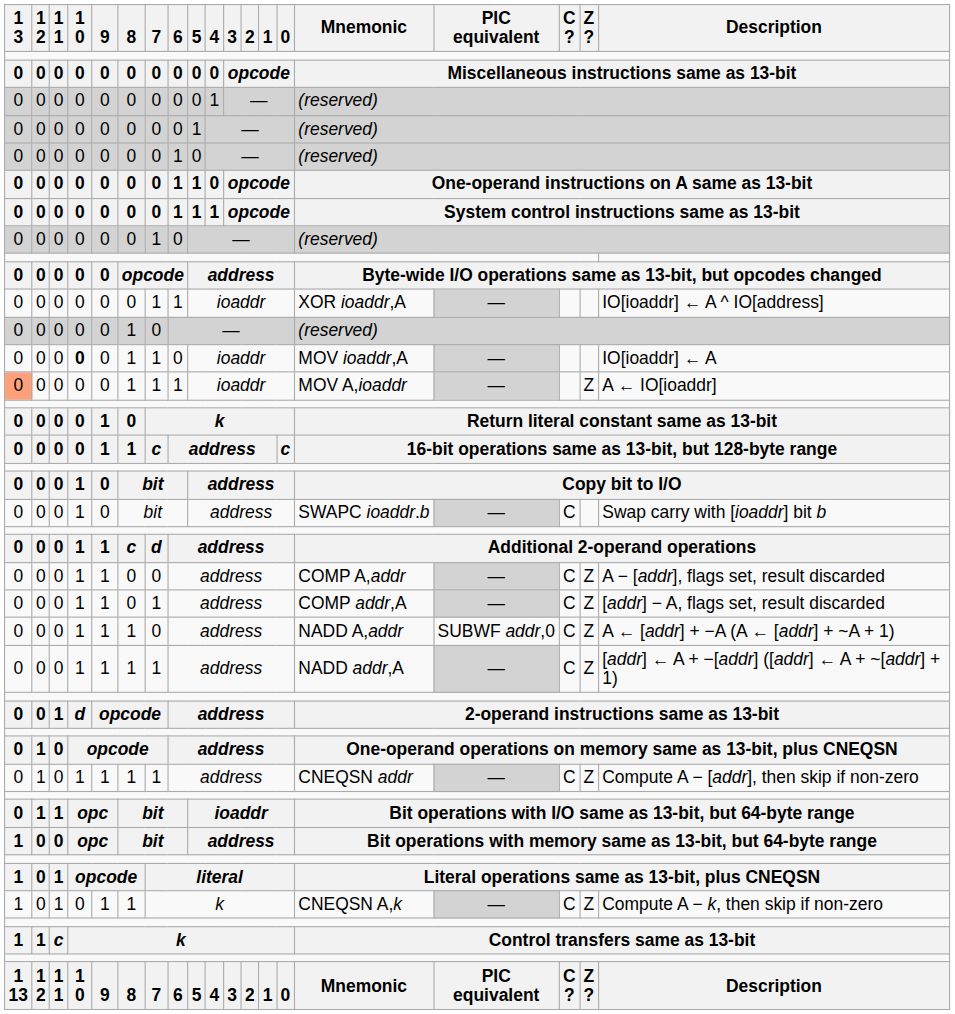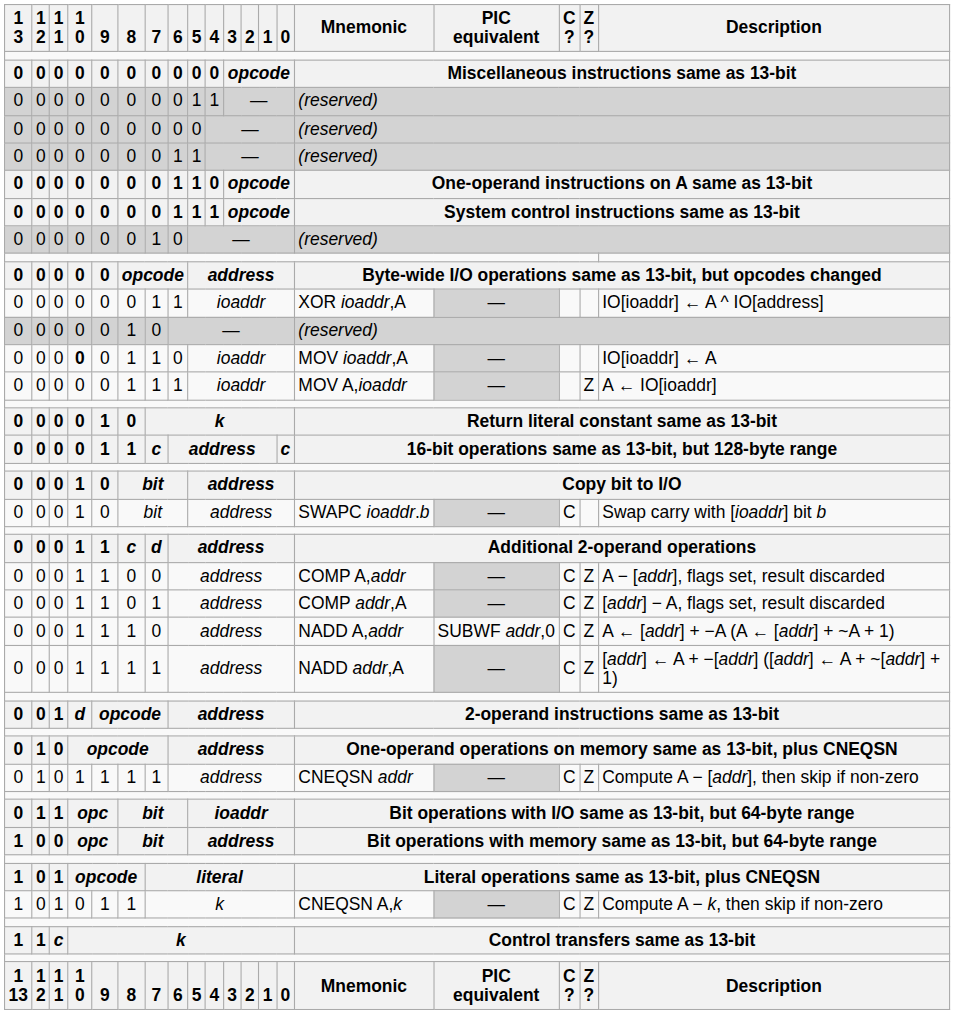(197, 101) 0 -> (197, 101) 1
(197, 128) 1 -> (197, 128) 0
(197, 156) 0 -> (197, 156) 1
(18, 385) lightsalmon background -> (18, 385) no background
